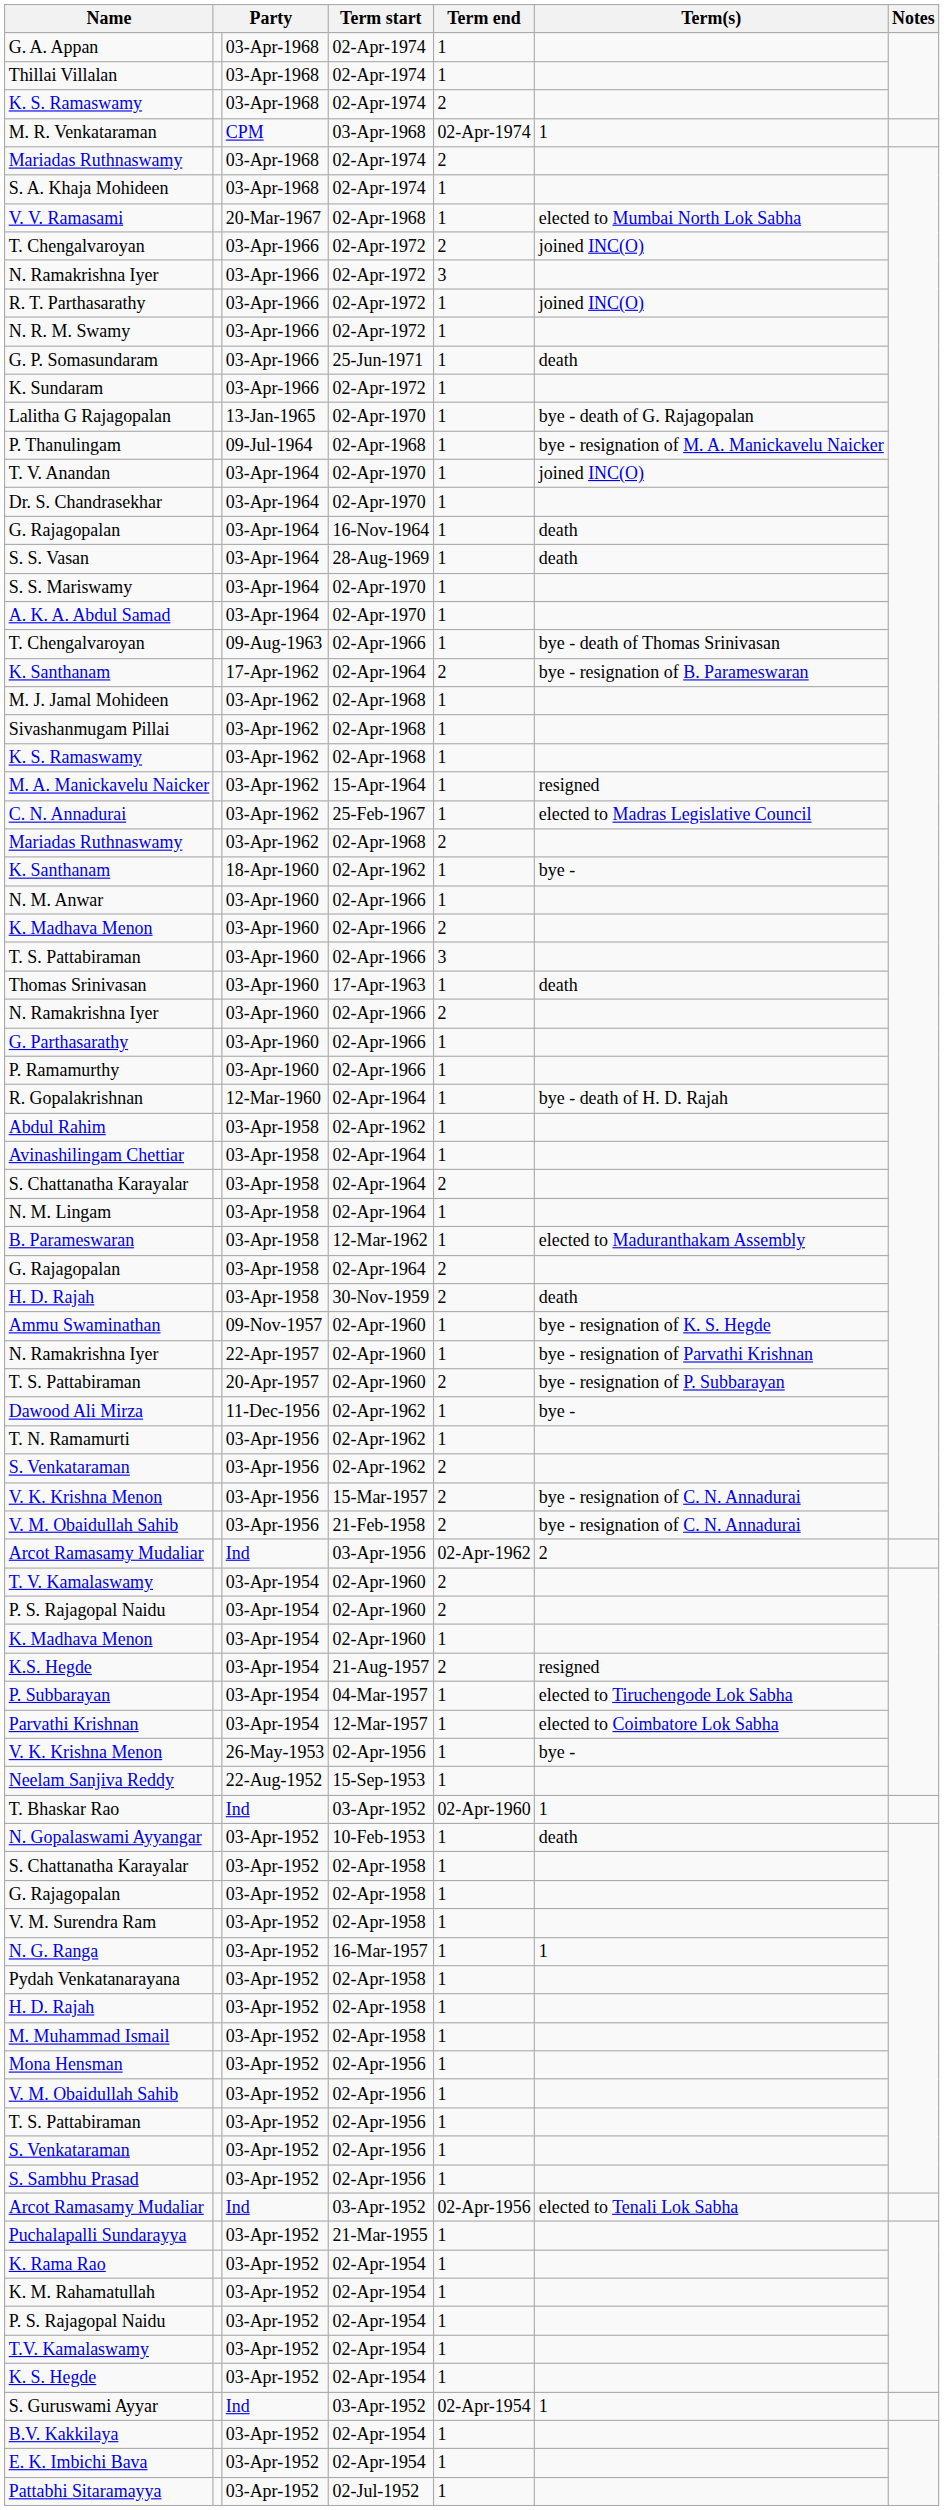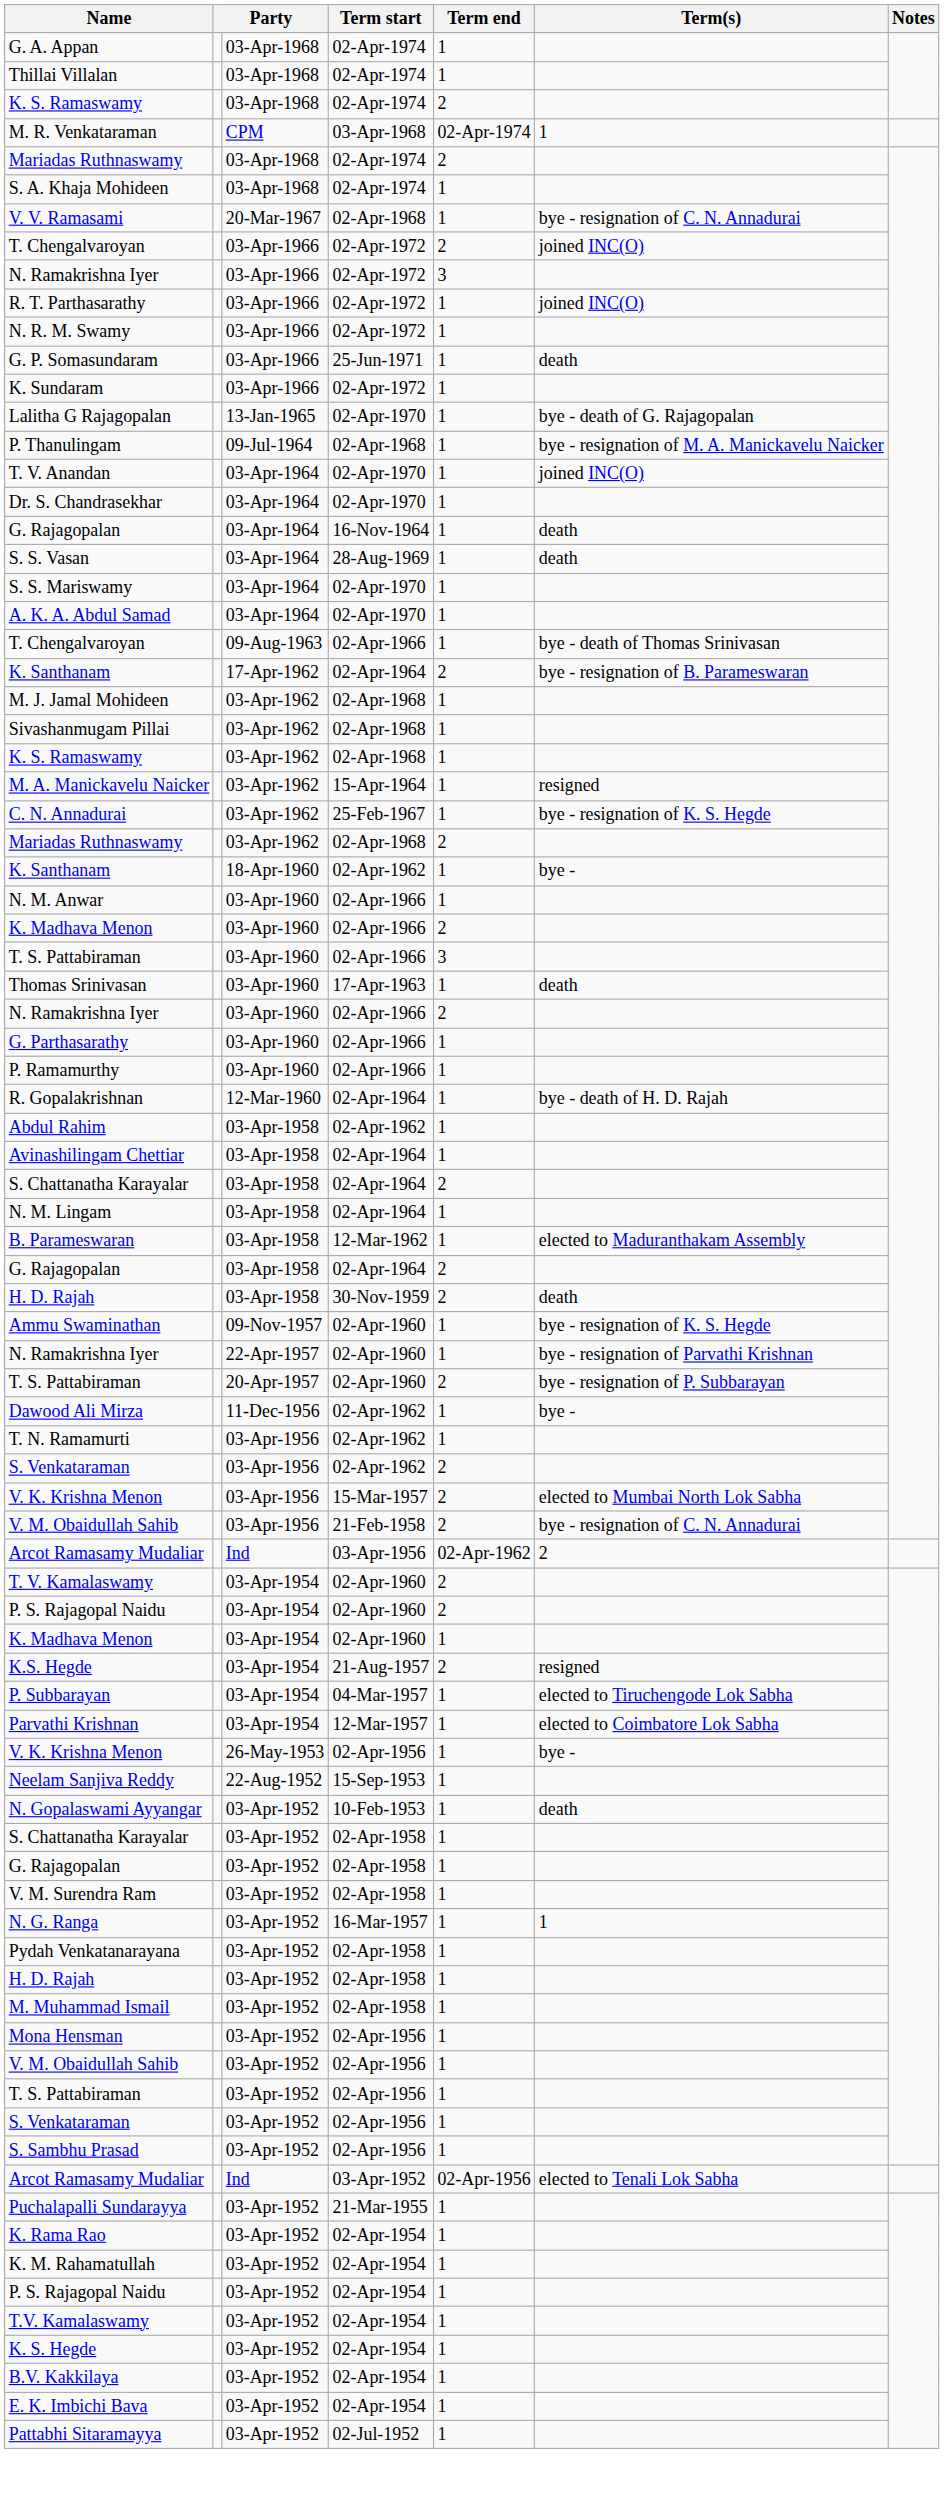(670, 217) elected to Mumbai North Lok Sabha -> (670, 217) bye - resignation of C. N. Annadurai
(675, 814) elected to Madras Legislative Council -> (655, 814) bye - resignation of K. S. Hegde
(670, 1496) bye - resignation of C. N. Annadurai -> (670, 1496) elected to Mumbai North Lok Sabha
- row: (64, 1809)
- row: (83, 2405)
